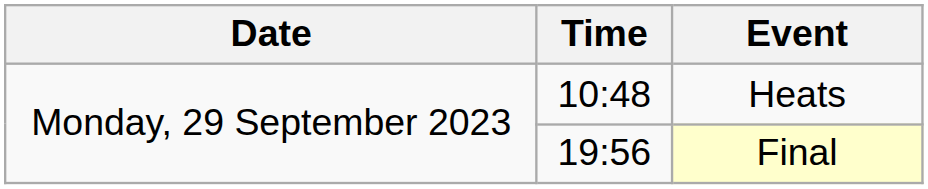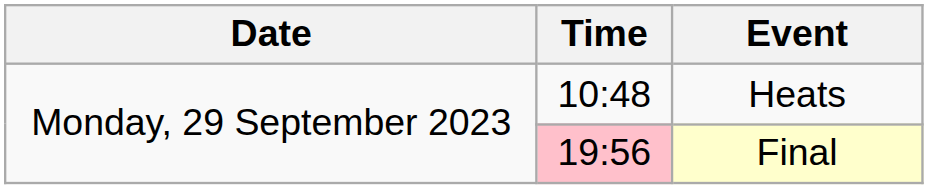(604, 152) no background -> (604, 152) pink background
